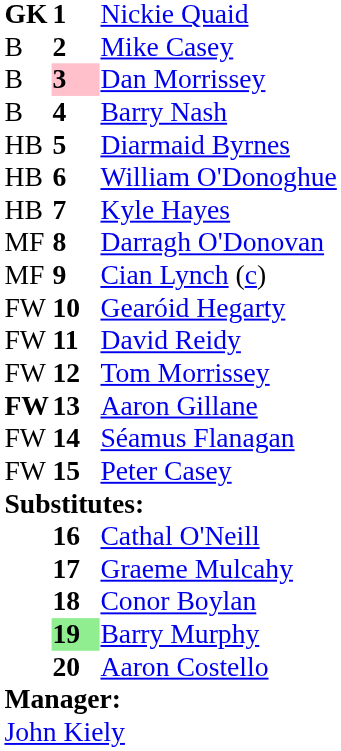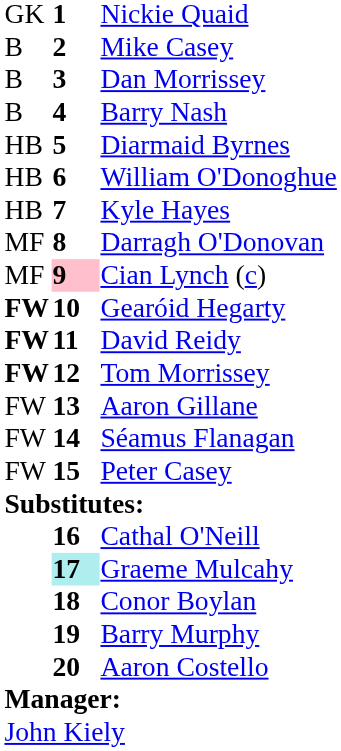(26, 13) bold -> (24, 13) normal
(59, 79) pink background -> (59, 79) no background
(59, 274) no background -> (59, 274) pink background
(25, 307) normal -> (27, 307) bold
(25, 340) normal -> (27, 340) bold
(25, 372) normal -> (27, 372) bold
(27, 405) bold -> (25, 405) normal
(66, 568) no background -> (66, 568) paleturquoise background
(66, 634) lightgreen background -> (66, 634) no background
